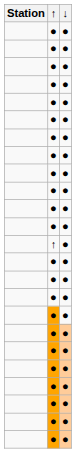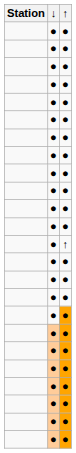columns swapped: (65, 13) <-> (53, 13)
